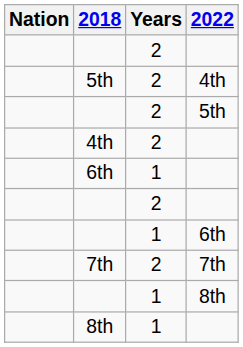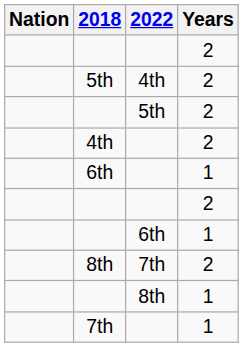columns swapped: (212, 19) <-> (156, 19)
(100, 265) 7th -> (100, 265) 8th
(100, 326) 8th -> (100, 326) 7th
